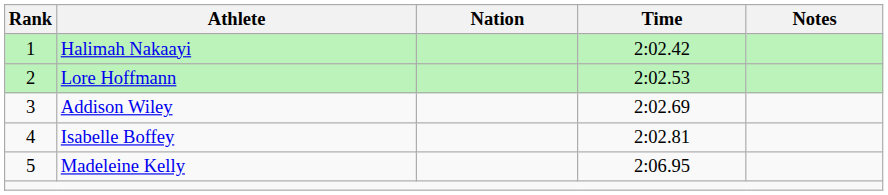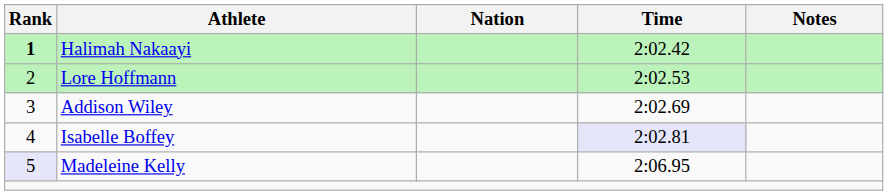(31, 48) normal -> (31, 48) bold
(662, 136) no background -> (662, 136) lavender background
(31, 166) no background -> (31, 166) lavender background
